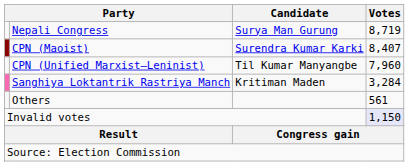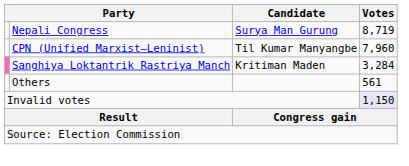- row: (51, 48)
